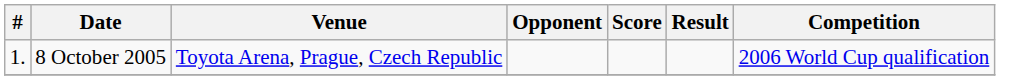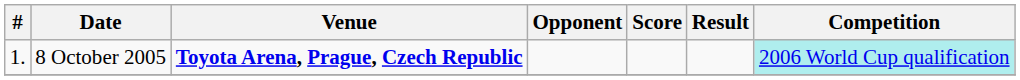(339, 56) normal -> (349, 56) bold
(864, 56) no background -> (884, 56) paleturquoise background
